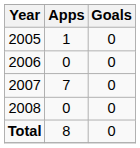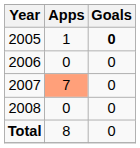(112, 39) normal -> (112, 39) bold
(66, 85) no background -> (66, 85) lightsalmon background
